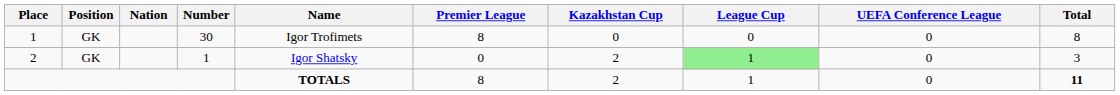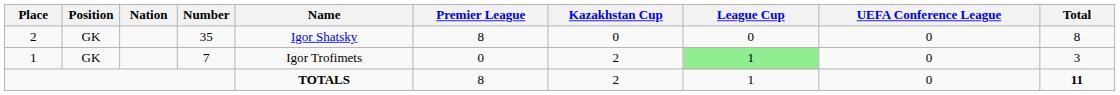(33, 37) 1 -> (33, 37) 2
(206, 37) 30 -> (206, 37) 35
(324, 37) Igor Trofimets -> (324, 37) Igor Shatsky
(33, 58) 2 -> (33, 58) 1
(206, 58) 1 -> (206, 58) 7
(324, 58) Igor Shatsky -> (324, 58) Igor Trofimets
